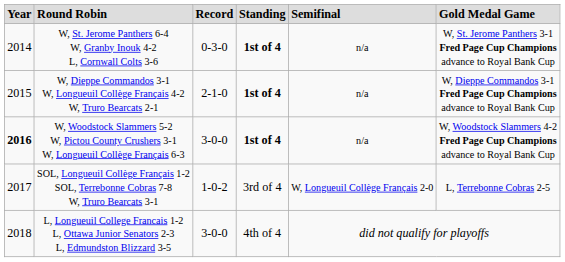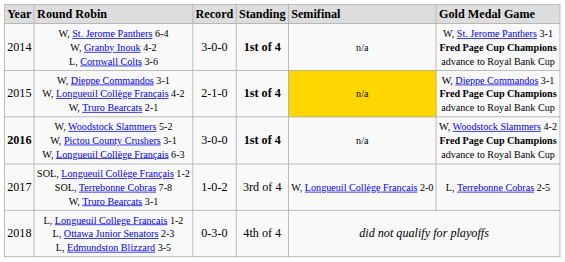(214, 47) 0-3-0 -> (214, 47) 3-0-0
(362, 94) no background -> (362, 94) gold background
(214, 233) 3-0-0 -> (214, 233) 0-3-0
